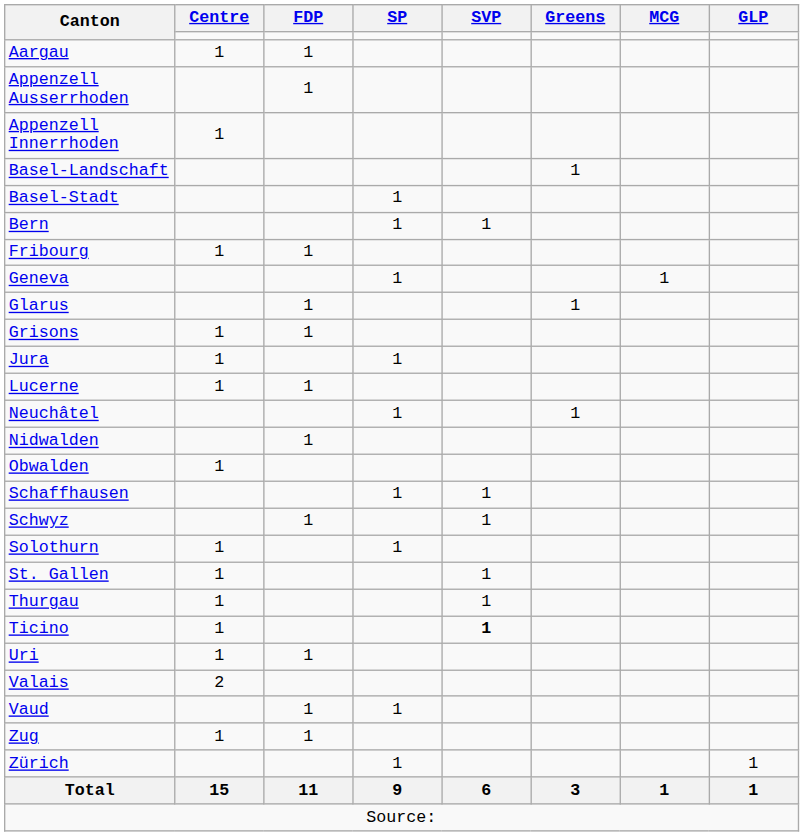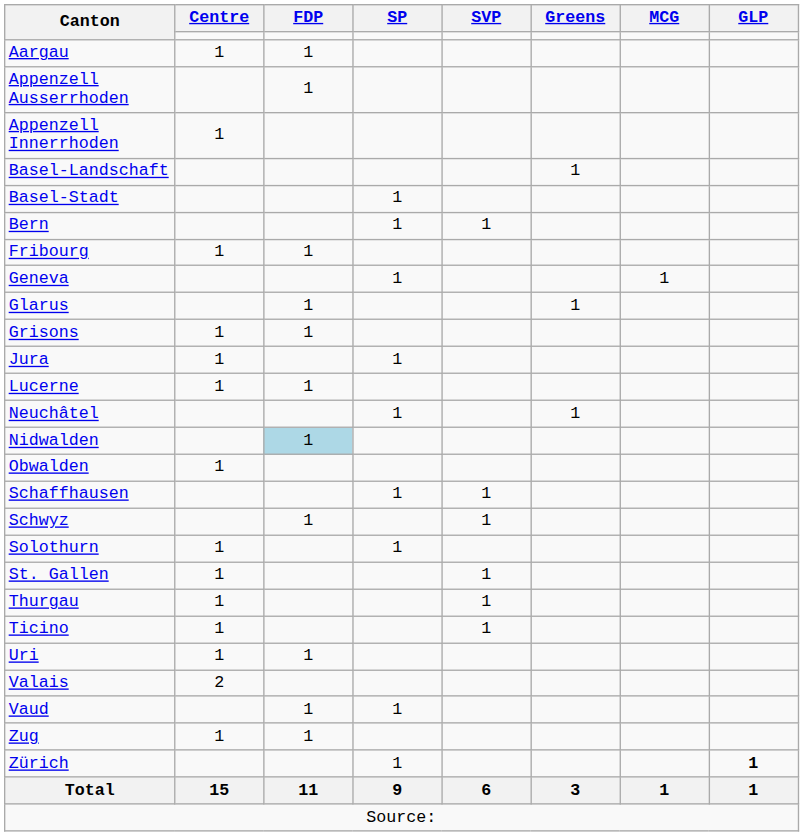(308, 441) no background -> (308, 441) lightblue background
(486, 630) bold -> (486, 630) normal
(753, 764) normal -> (753, 764) bold
